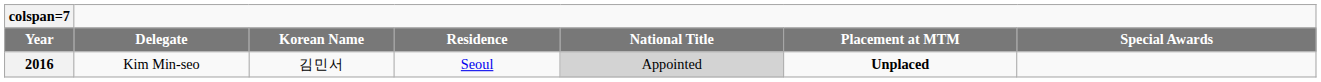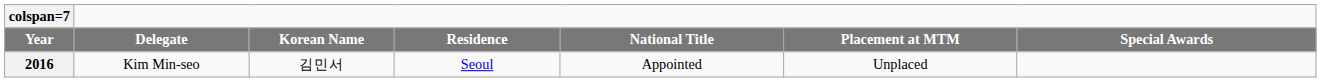(672, 64) lightgrey background -> (672, 64) no background
(900, 64) bold -> (900, 64) normal
